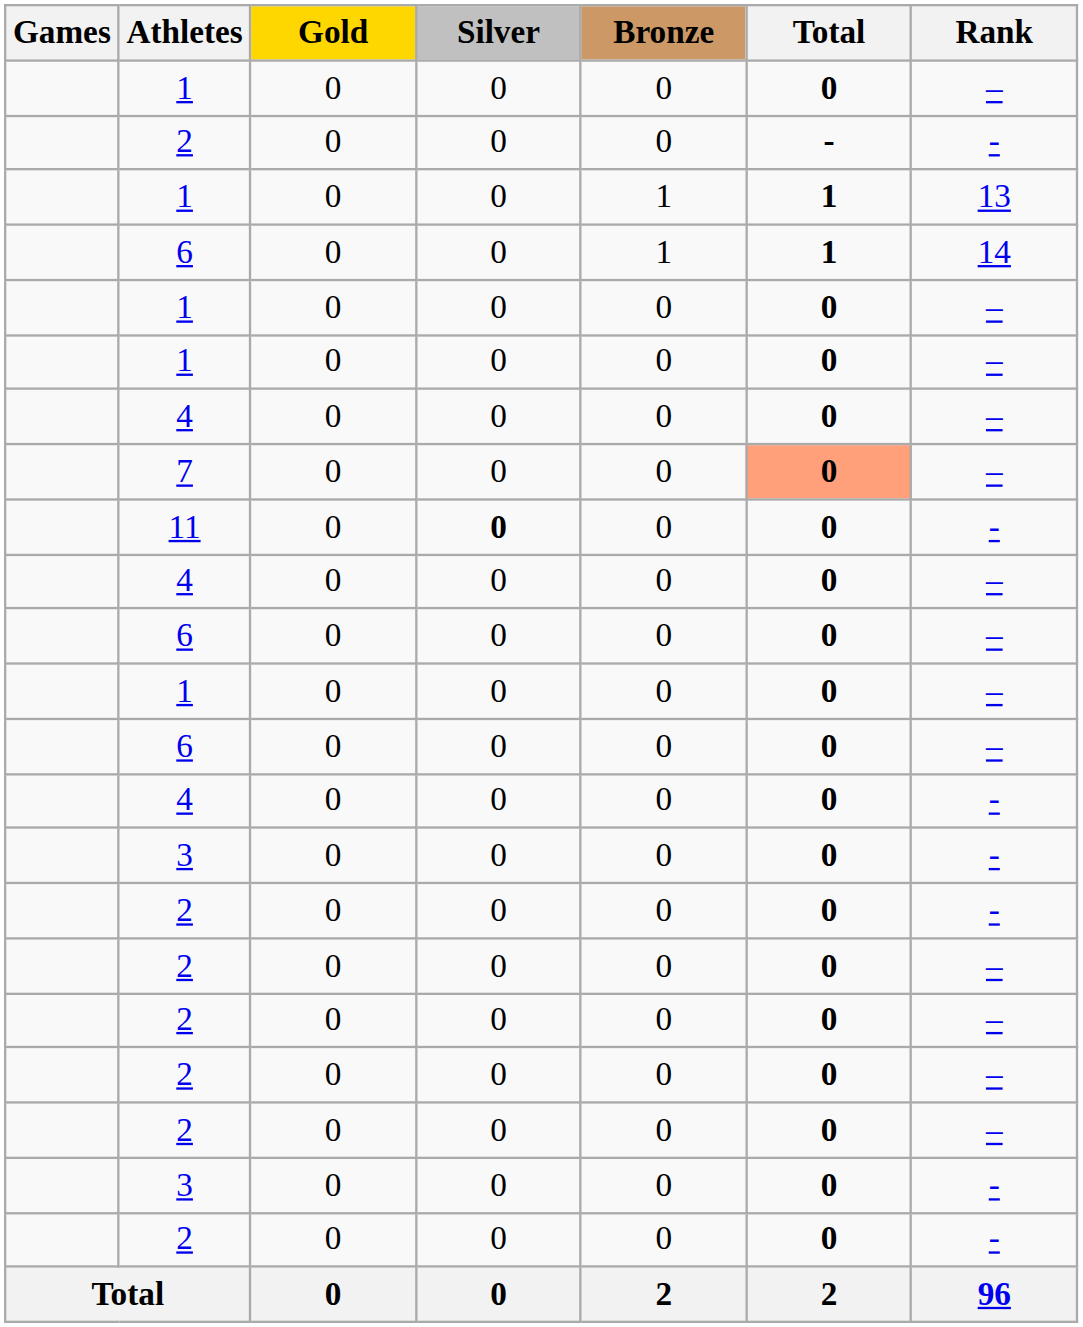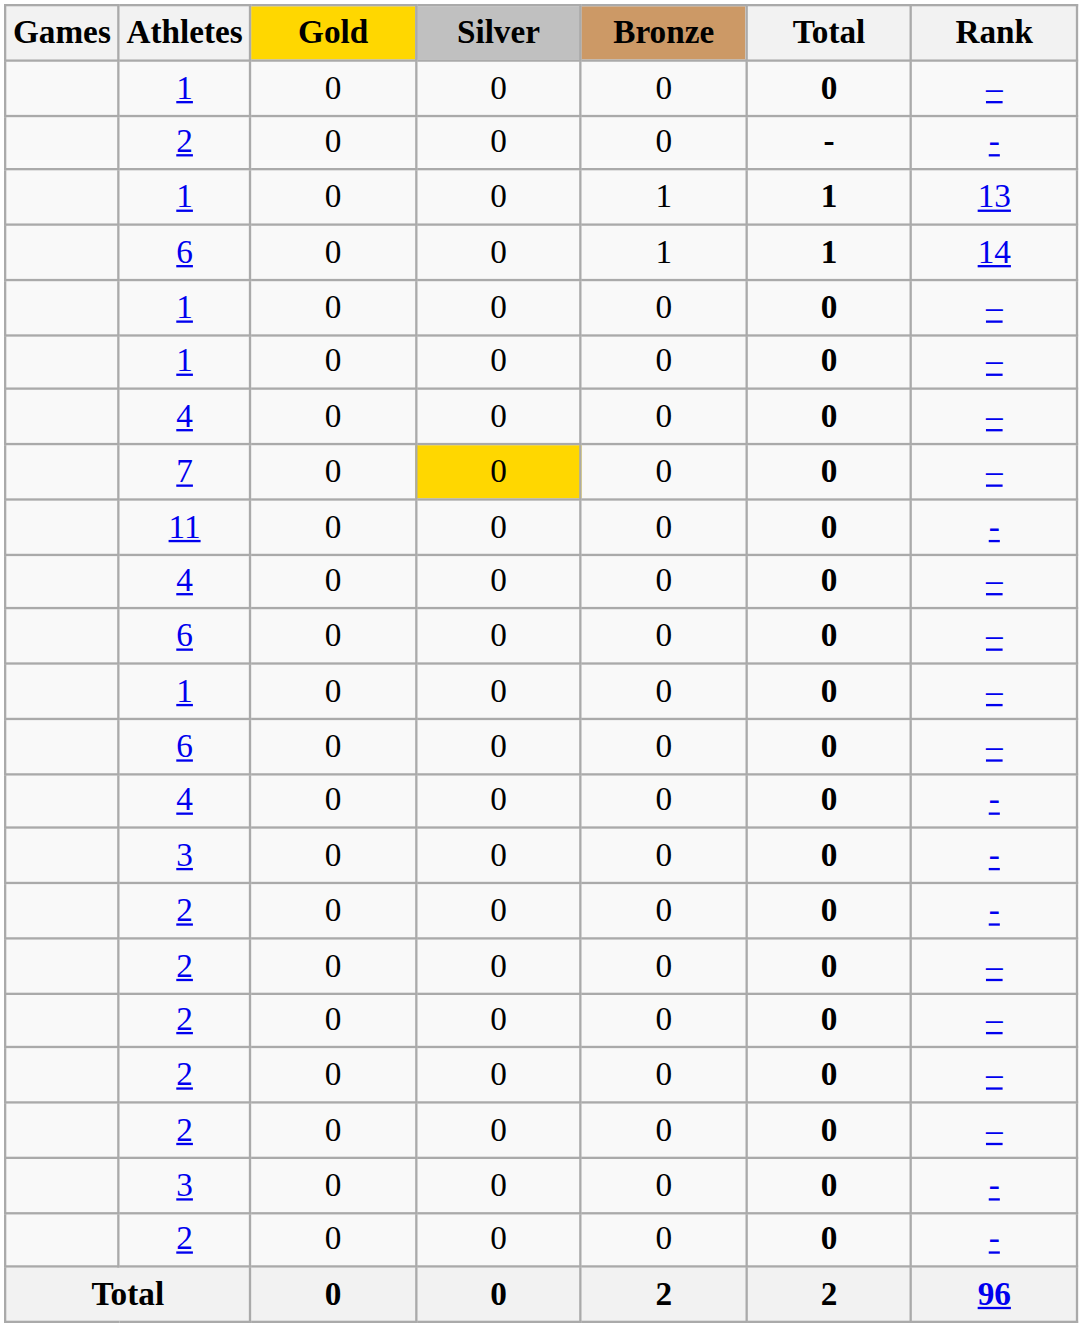(498, 471) no background -> (498, 471) gold background
(829, 471) lightsalmon background -> (829, 471) no background
(498, 526) bold -> (498, 526) normal
